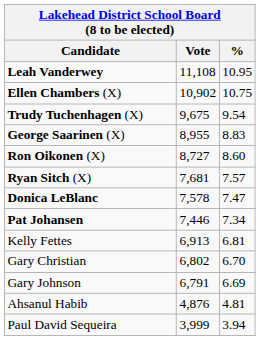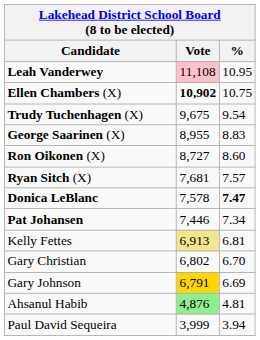(198, 72) no background -> (198, 72) pink background
(198, 93) normal -> (198, 93) bold
(234, 198) normal -> (234, 198) bold
(195, 240) no background -> (195, 240) khaki background
(195, 282) no background -> (195, 282) gold background
(195, 303) no background -> (195, 303) lightgreen background
